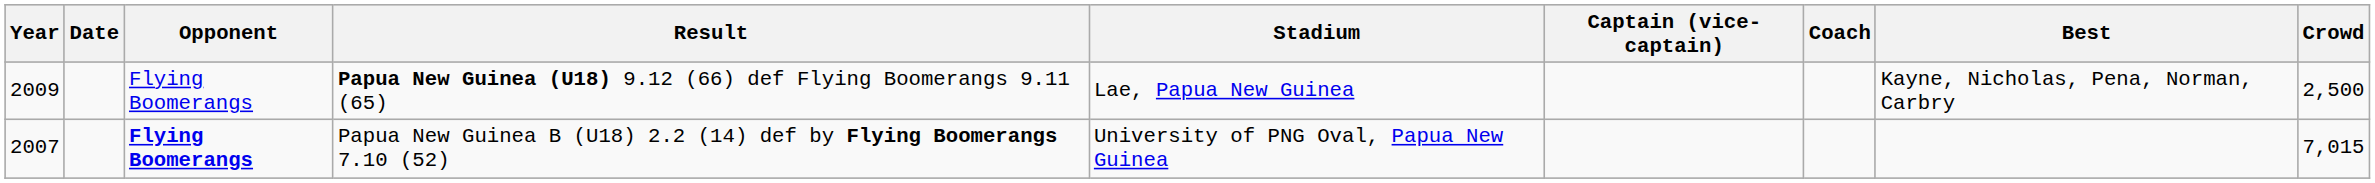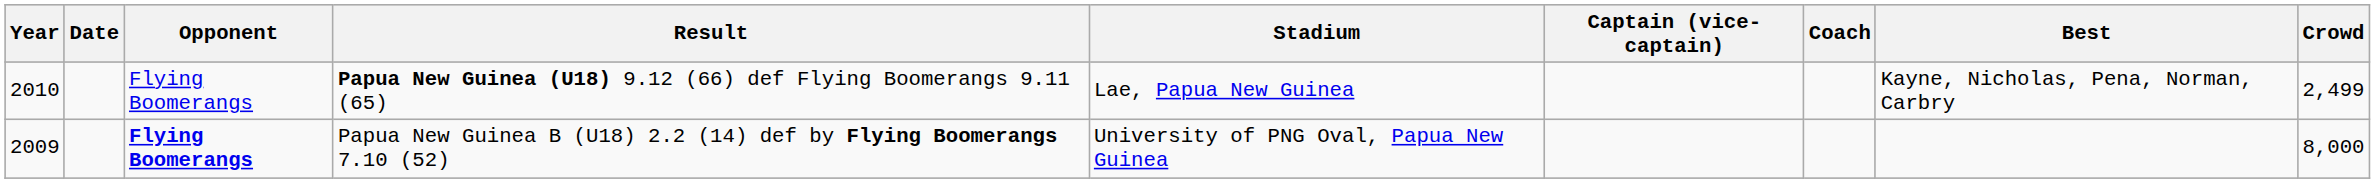(35, 91) 2009 -> (35, 91) 2010
(2333, 91) 2,500 -> (2333, 91) 2,499
(35, 149) 2007 -> (35, 149) 2009
(2333, 149) 7,015 -> (2333, 149) 8,000
